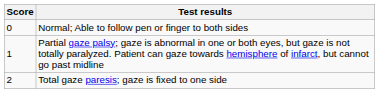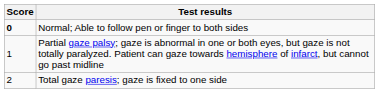(9, 27) normal -> (9, 27) bold
